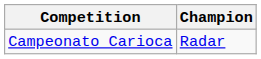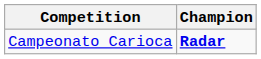(203, 42) normal -> (203, 42) bold
